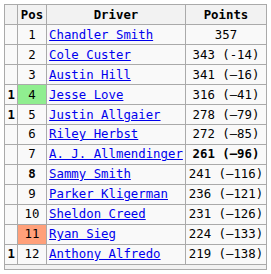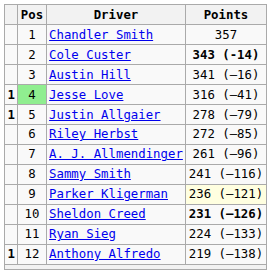(226, 55) normal -> (226, 55) bold
(226, 154) bold -> (226, 154) normal
(32, 174) bold -> (32, 174) normal
(226, 194) no background -> (226, 194) lightyellow background
(226, 214) normal -> (226, 214) bold
(32, 234) lightsalmon background -> (32, 234) no background
